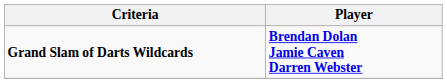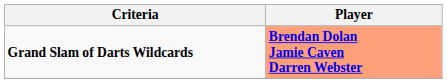(316, 52) no background -> (316, 52) lightsalmon background
